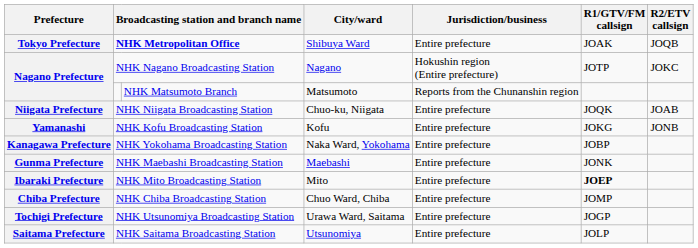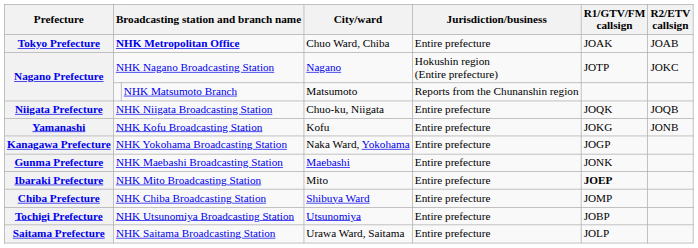(338, 43) Shibuya Ward -> (348, 43) Chuo Ward, Chiba
(664, 43) JOQB -> (664, 43) JOAB
(664, 109) JOAB -> (664, 109) JOQB
(597, 145) JOBP -> (597, 145) JOGP
(348, 198) Chuo Ward, Chiba -> (338, 198) Shibuya Ward
(355, 216) Urawa Ward, Saitama -> (334, 216) Utsunomiya
(597, 216) JOGP -> (597, 216) JOBP
(334, 233) Utsunomiya -> (355, 233) Urawa Ward, Saitama
